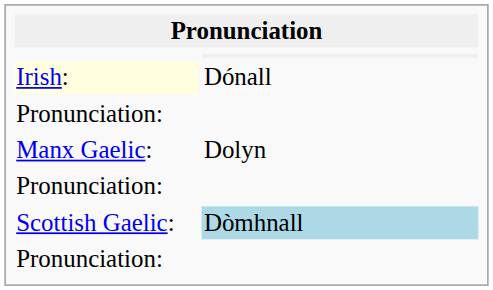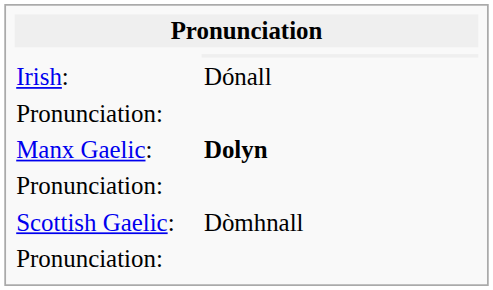(43, 76) lightyellow background -> (43, 76) no background
(235, 149) normal -> (236, 149) bold
(254, 222) lightblue background -> (254, 222) no background
